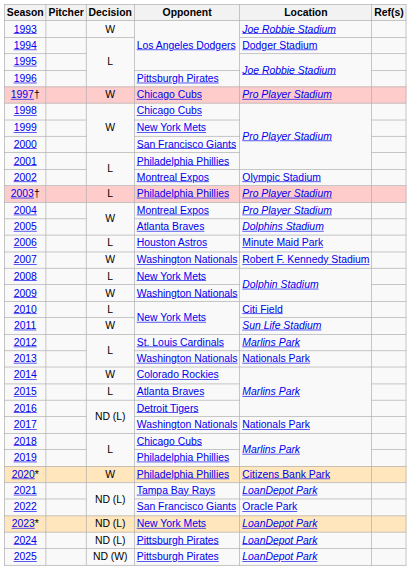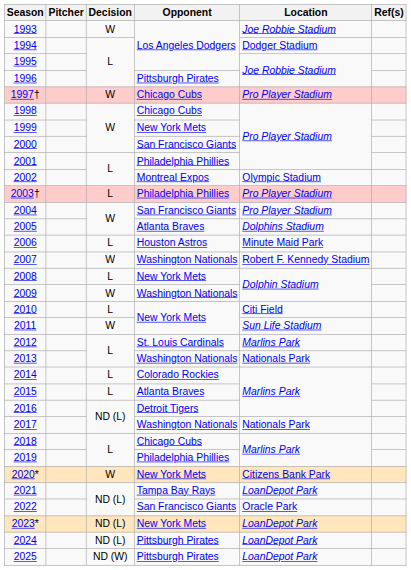(173, 210) Montreal Expos -> (186, 210) San Francisco Giants
(110, 375) W -> (110, 375) L
(183, 474) Philadelphia Phillies -> (171, 474) New York Mets
